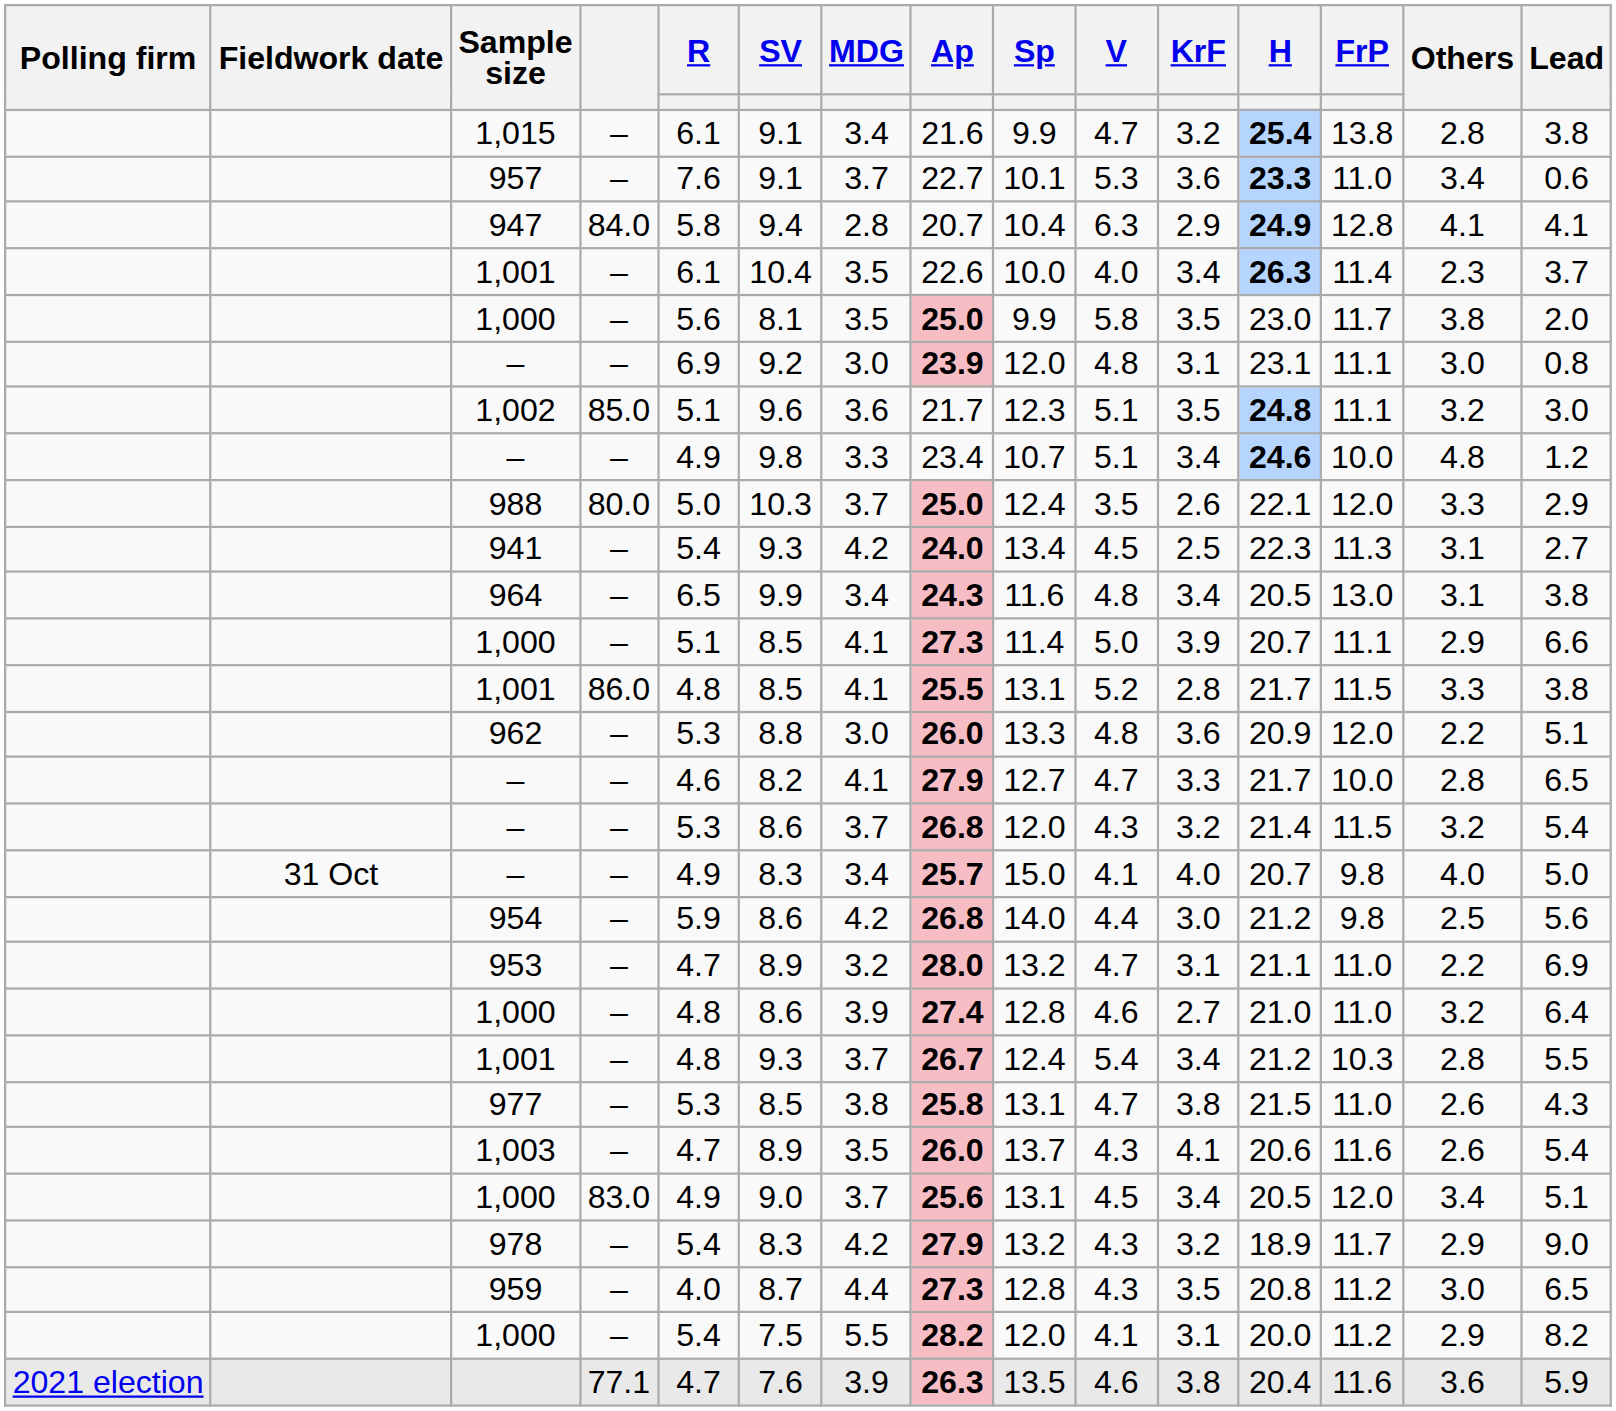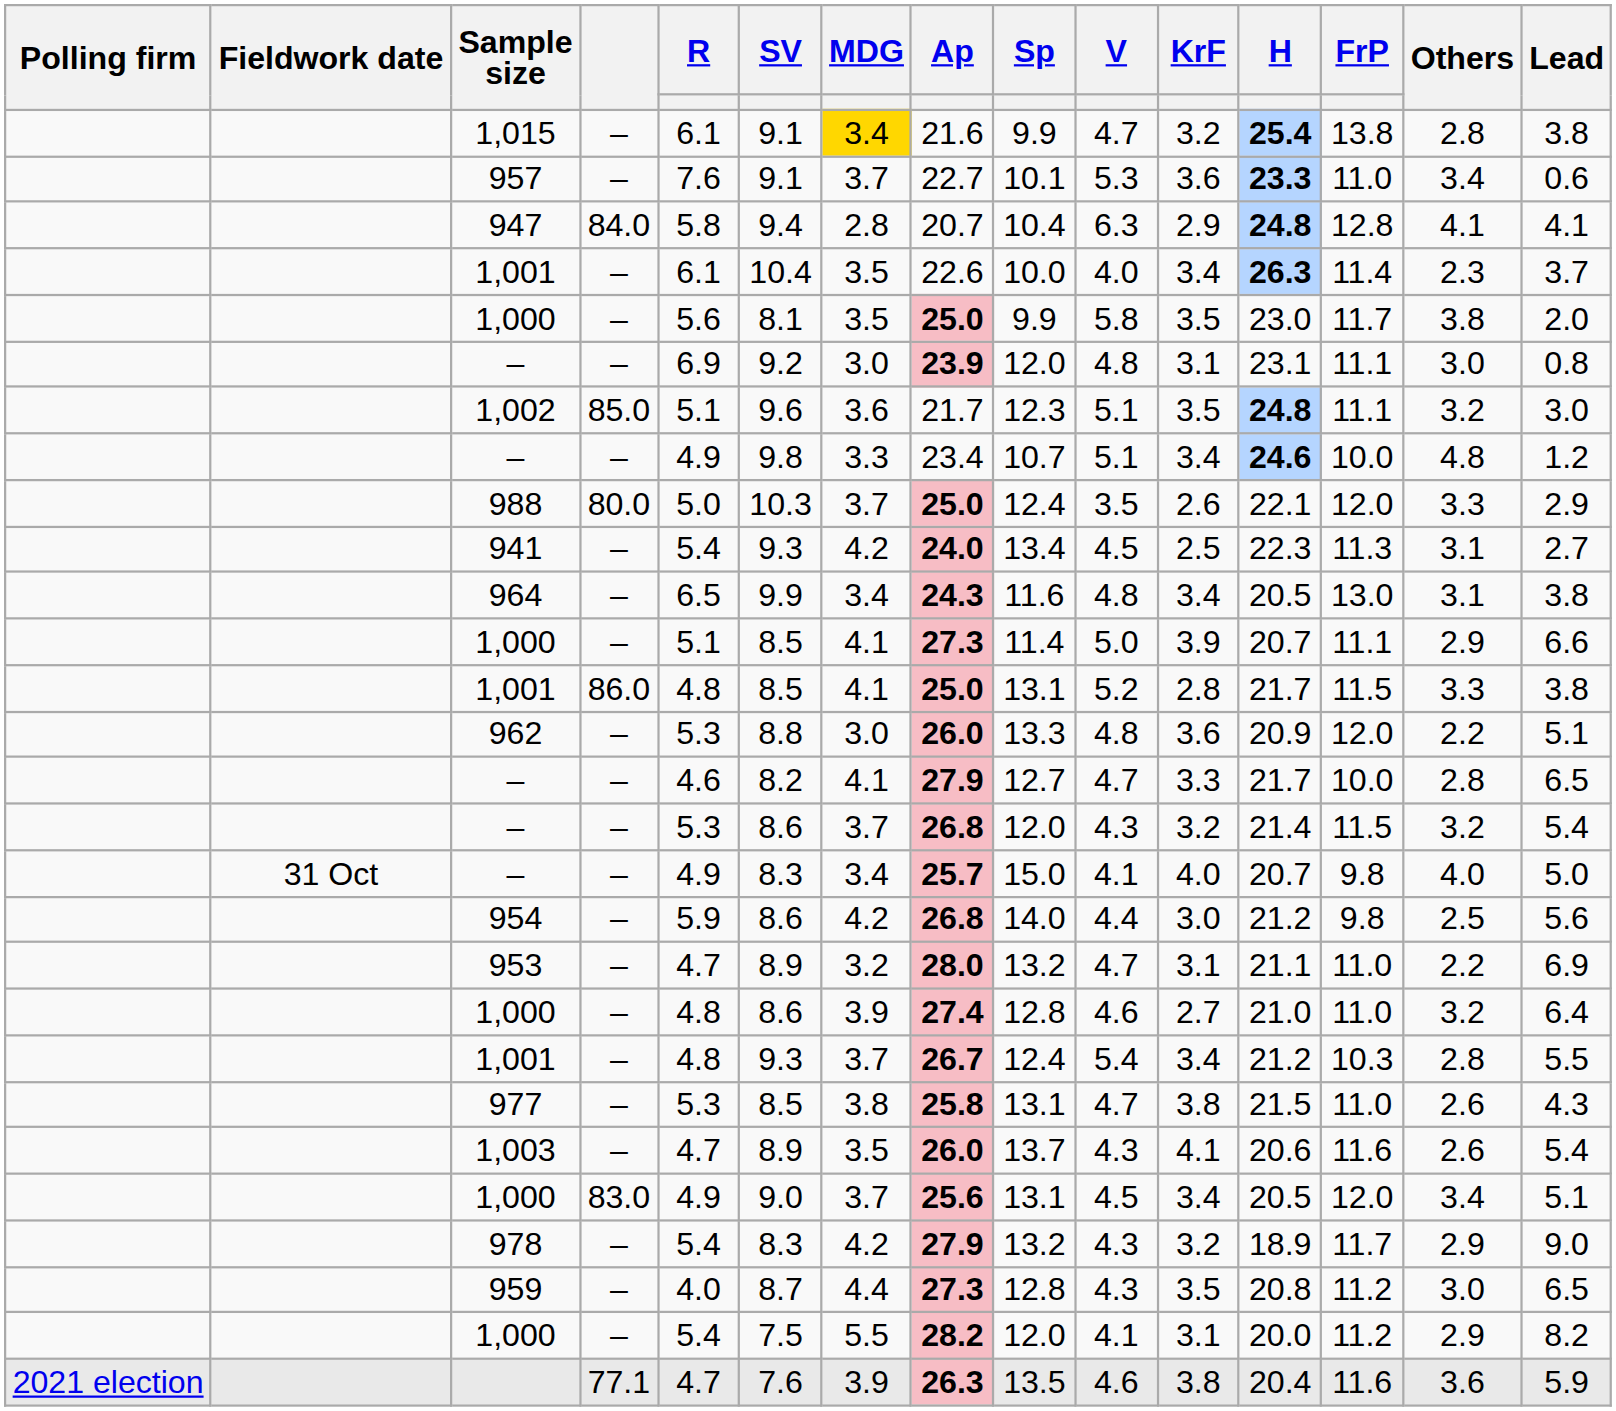(867, 133) no background -> (867, 133) gold background
(1280, 225) 24.9 -> (1280, 225) 24.8
(952, 688) 25.5 -> (952, 688) 25.0
